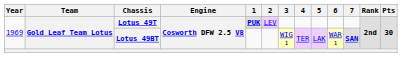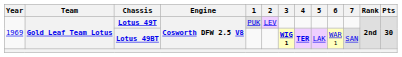(254, 22) bold -> (254, 22) normal
(286, 38) normal -> (286, 38) bold
(303, 38) normal -> (303, 38) bold
(352, 38) bold -> (352, 38) normal
